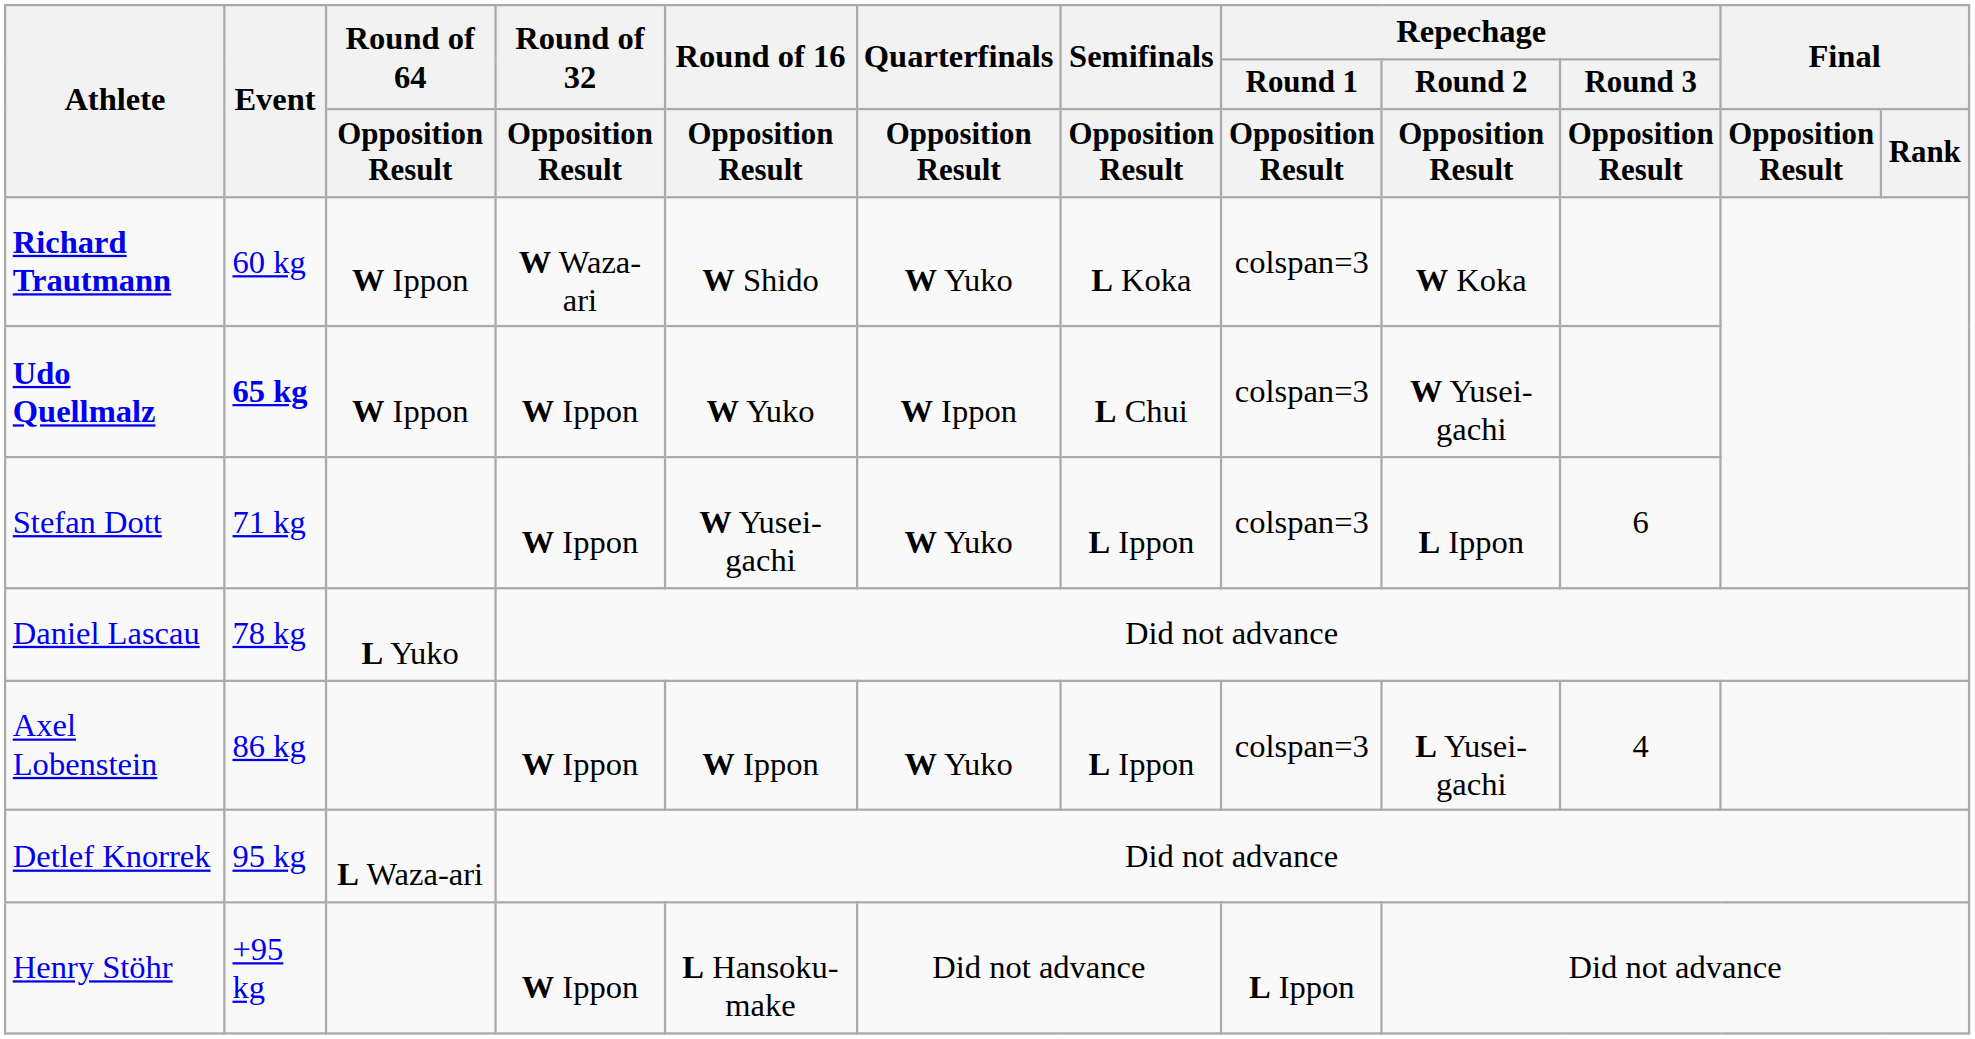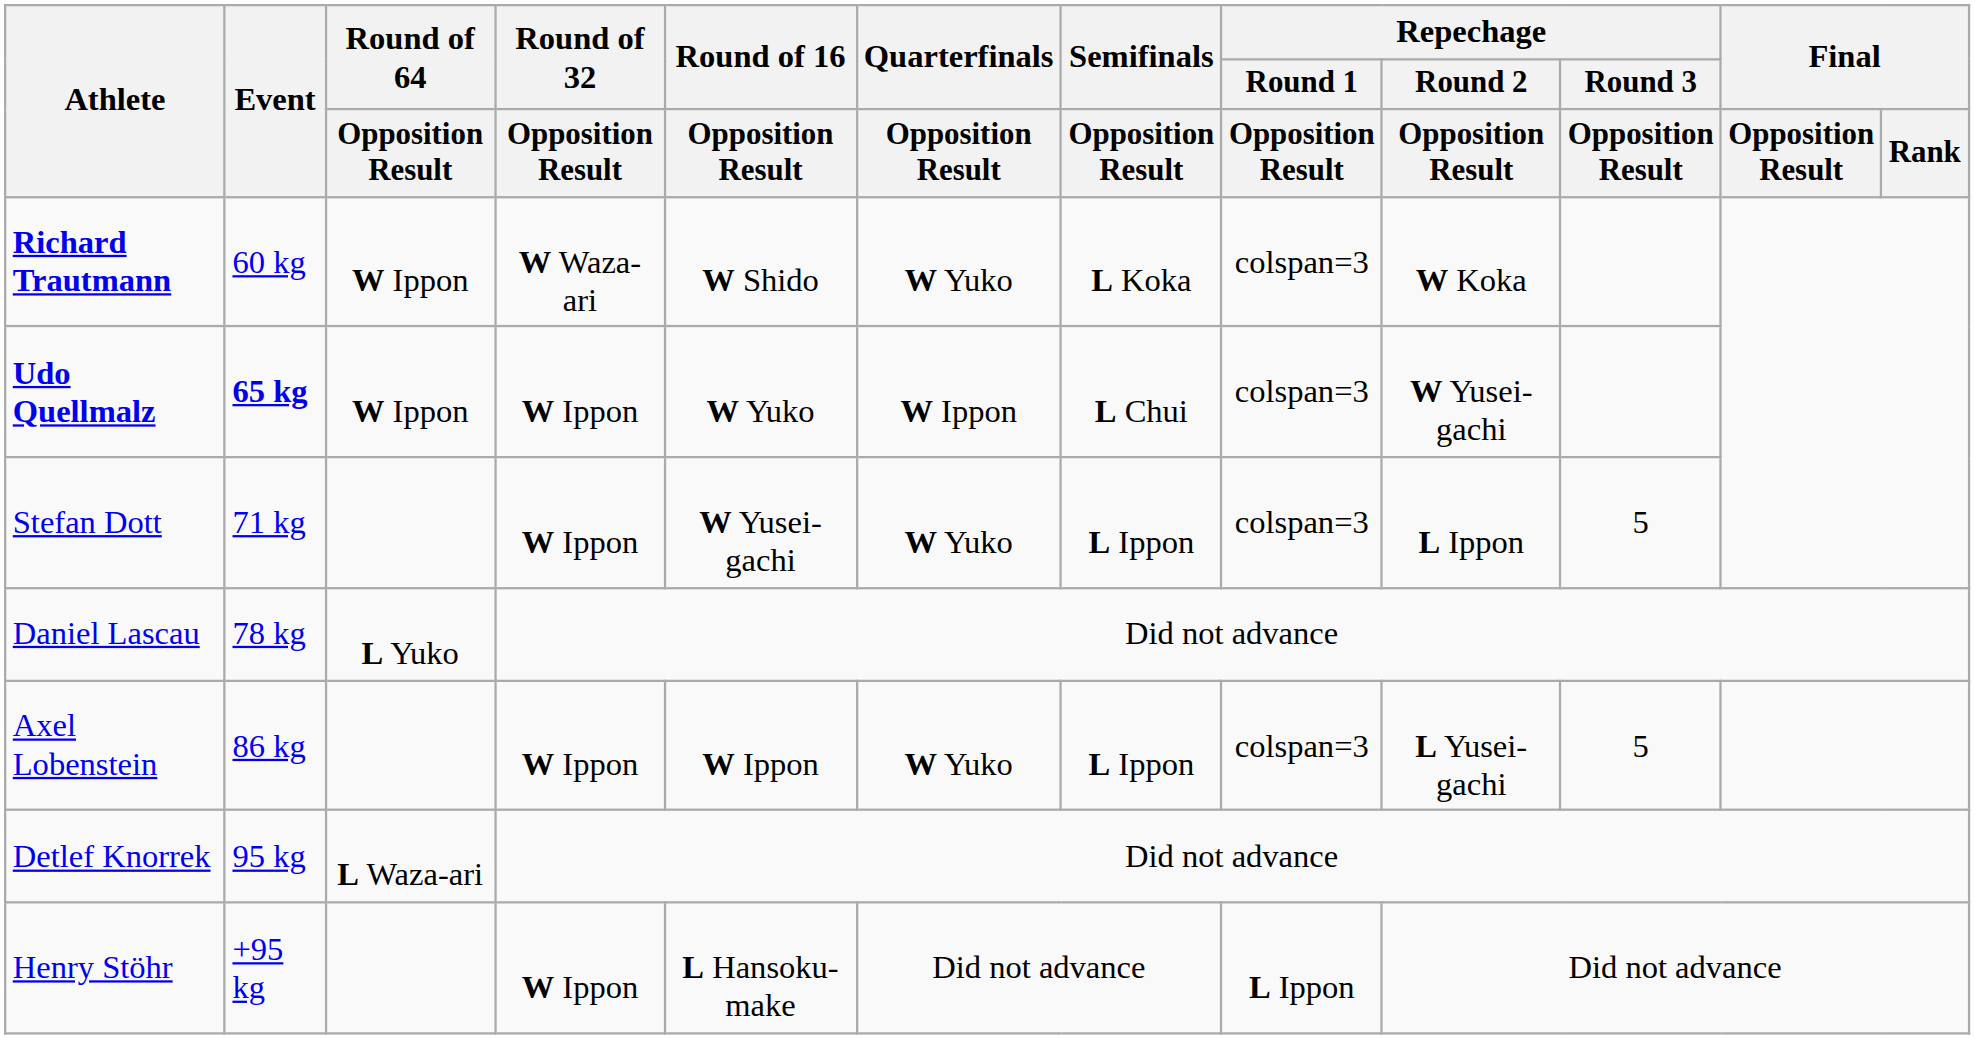(1641, 522) 6 -> (1641, 522) 5
(1641, 745) 4 -> (1641, 745) 5
